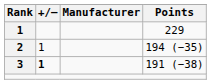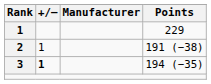(174, 48) 194 (−35) -> (174, 48) 191 (−38)
(174, 65) 191 (−38) -> (174, 65) 194 (−35)
